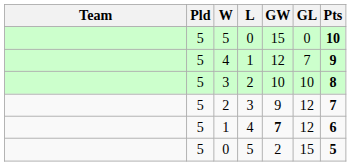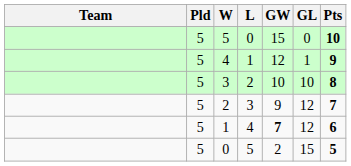(307, 60) 7 -> (307, 60) 1
